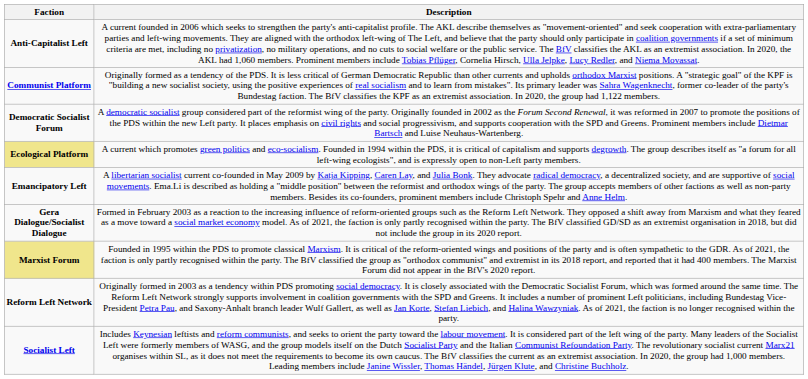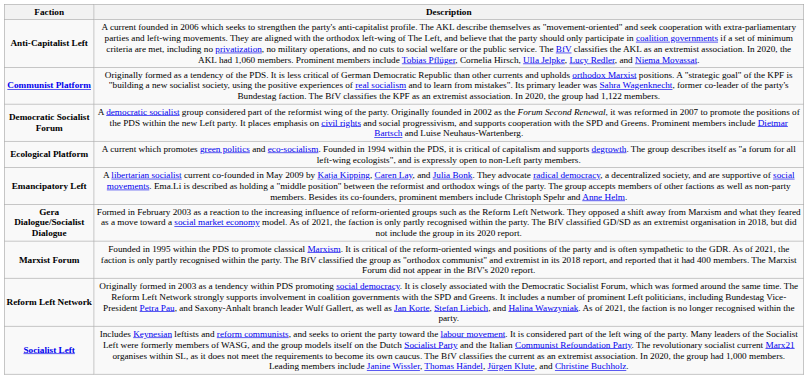(49, 154) khaki background -> (49, 154) no background
(49, 260) khaki background -> (49, 260) no background
